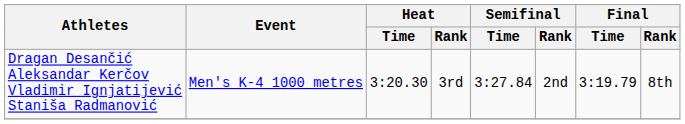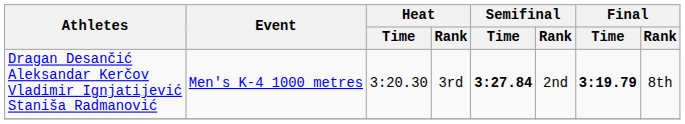(503, 84) normal -> (503, 84) bold
(608, 84) normal -> (608, 84) bold
